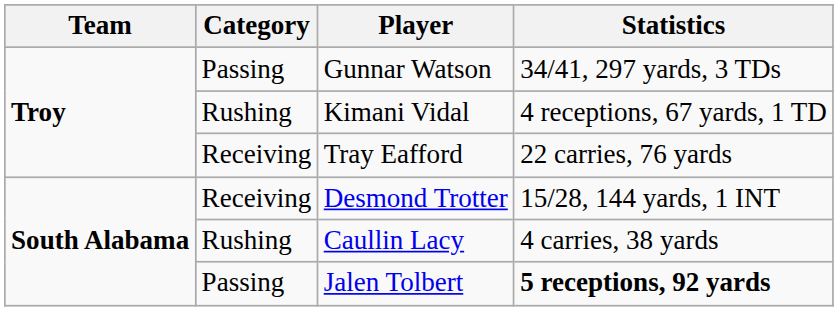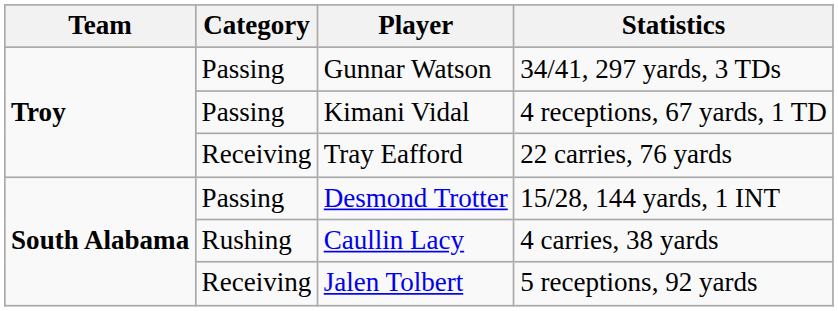(247, 111) Rushing -> (243, 111) Passing
(256, 197) Receiving -> (243, 197) Passing
(243, 283) Passing -> (256, 283) Receiving
(645, 283) bold -> (639, 283) normal
